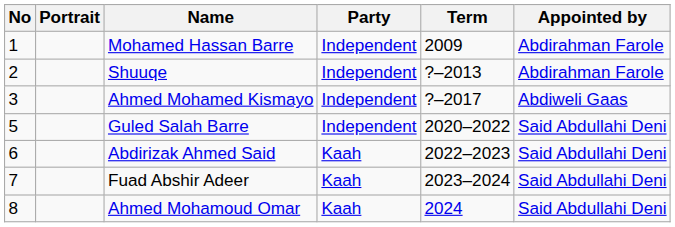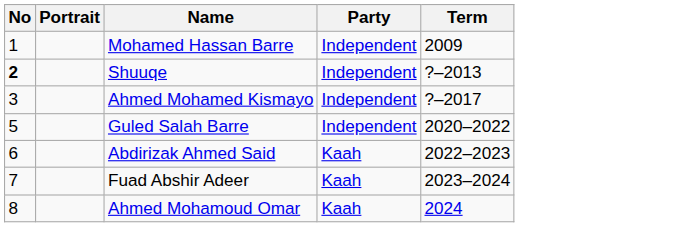- column: (592, 18)
(13, 72) normal -> (13, 72) bold
